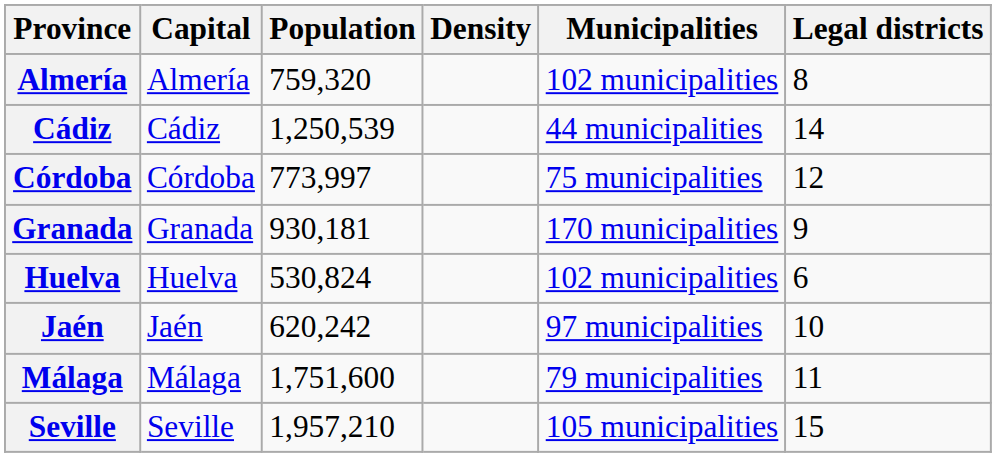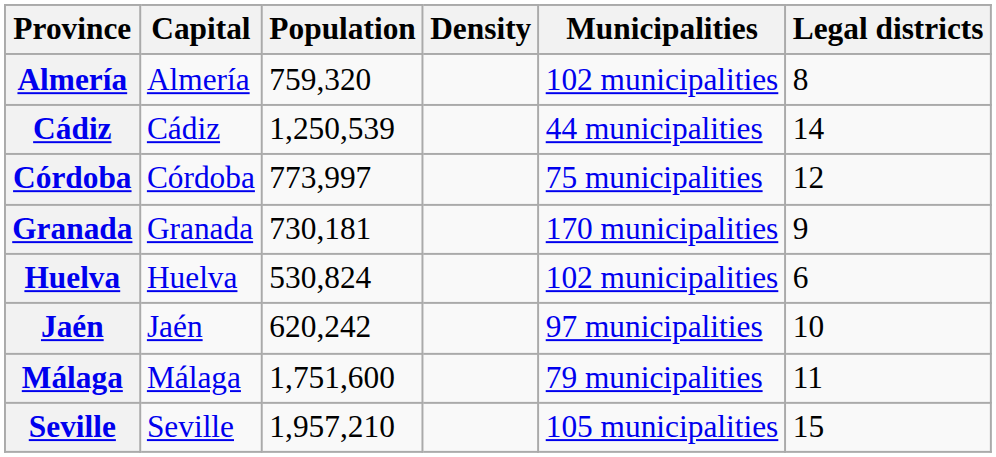(320, 228) 930,181 -> (320, 228) 730,181
